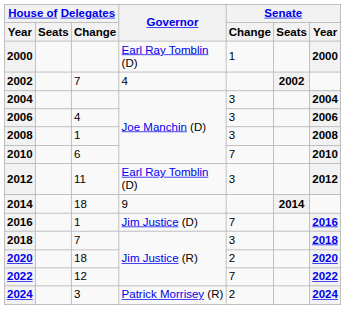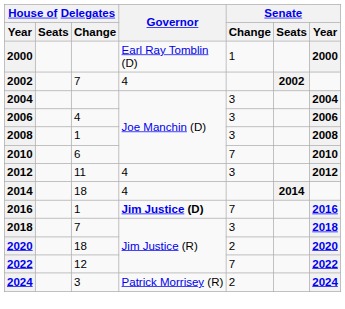(165, 179) Earl Ray Tomblin (D) -> (125, 172) 4
(125, 203) 9 -> (125, 191) 4
(160, 222) normal -> (163, 209) bold
